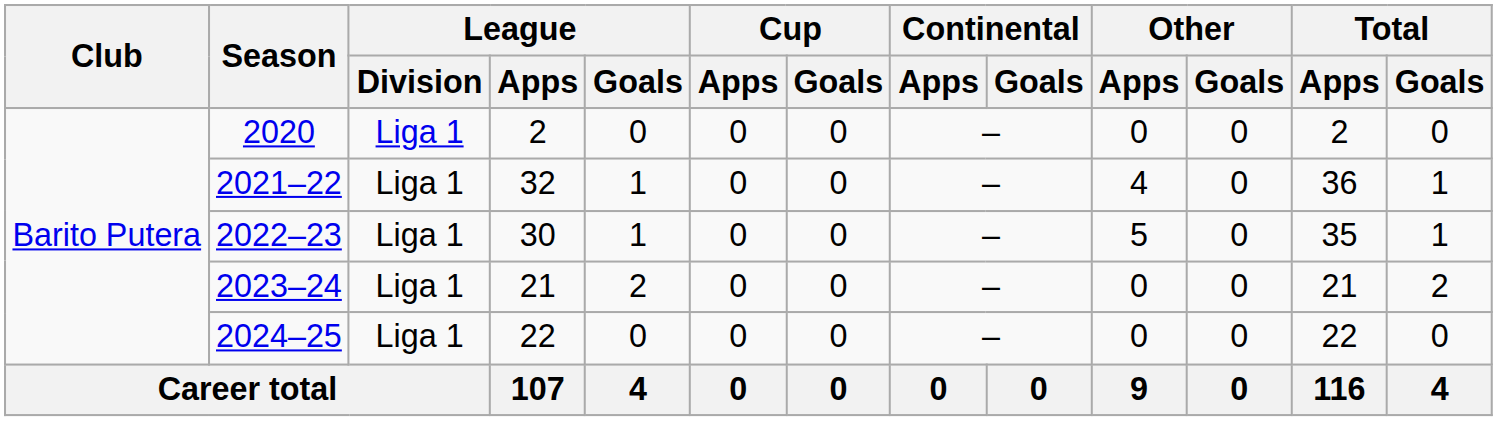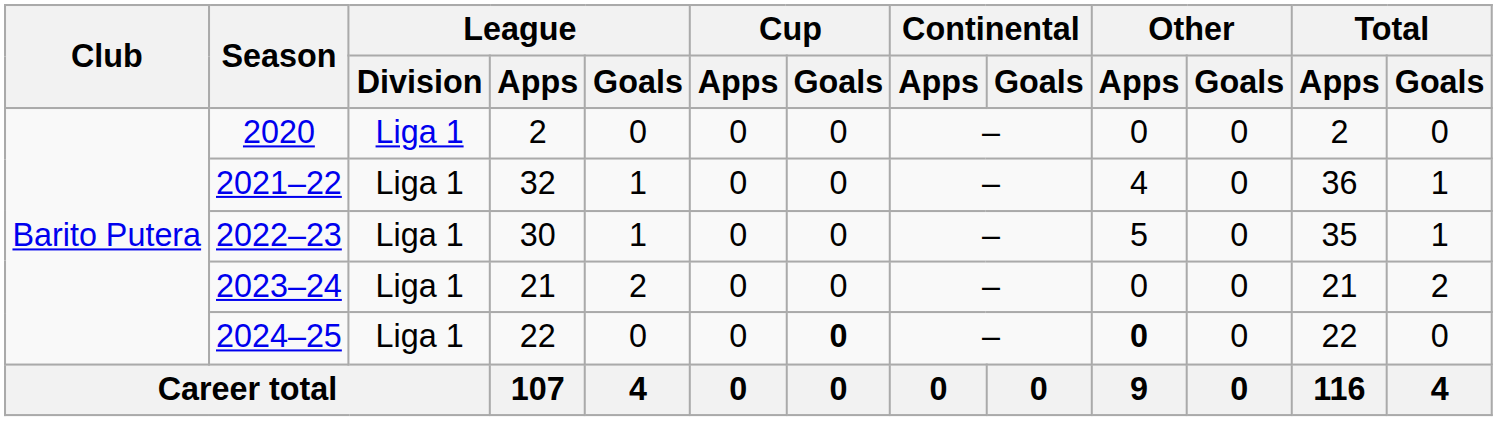(838, 337) normal -> (838, 337) bold
(1139, 337) normal -> (1139, 337) bold
